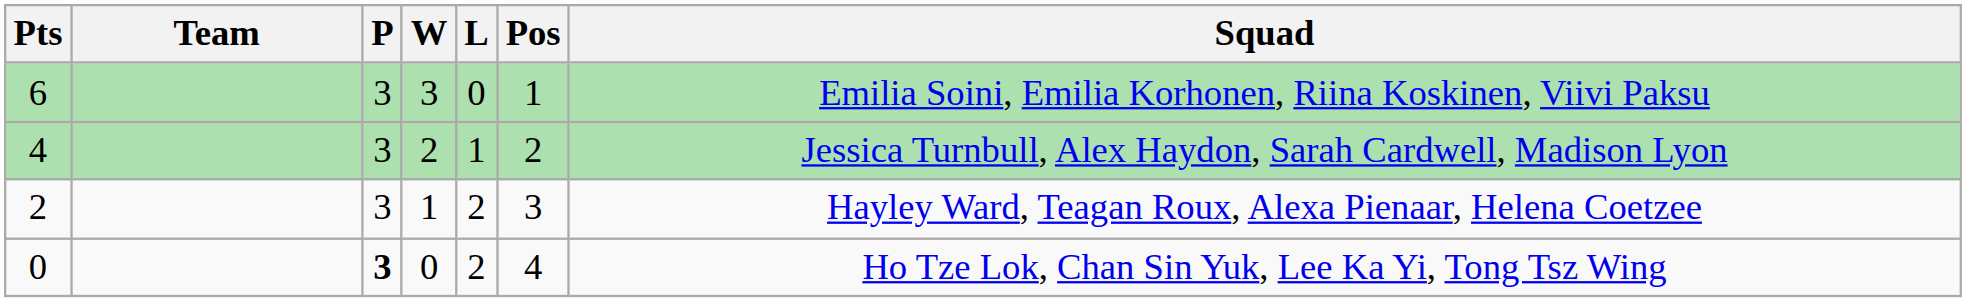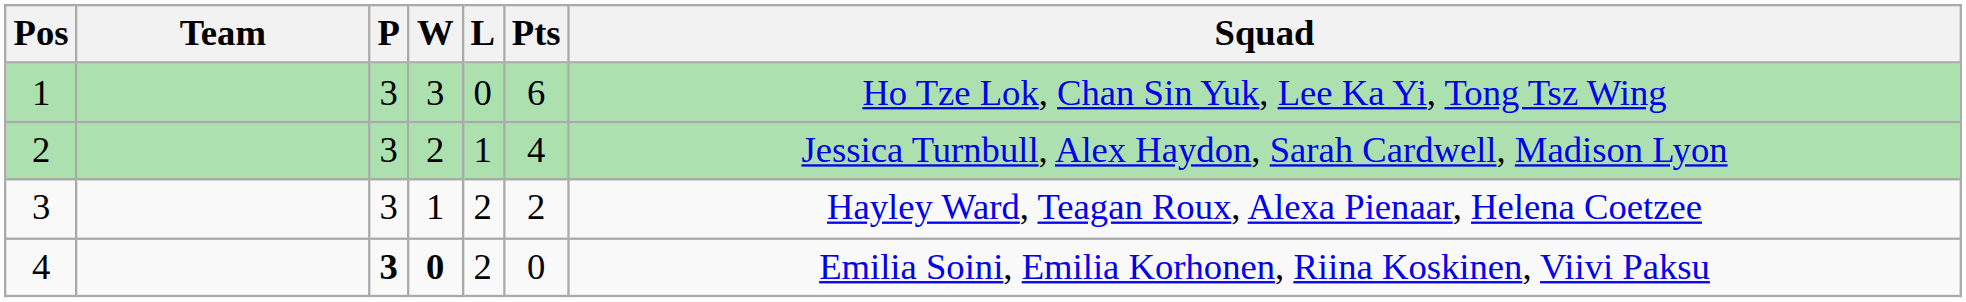columns swapped: (533, 33) <-> (38, 33)
(1265, 91) Emilia Soini, Emilia Korhonen, Riina Koskinen, Viivi Paksu -> (1264, 91) Ho Tze Lok, Chan Sin Yuk, Lee Ka Yi, Tong Tsz Wing
(429, 265) normal -> (435, 265) bold
(1264, 265) Ho Tze Lok, Chan Sin Yuk, Lee Ka Yi, Tong Tsz Wing -> (1265, 265) Emilia Soini, Emilia Korhonen, Riina Koskinen, Viivi Paksu
